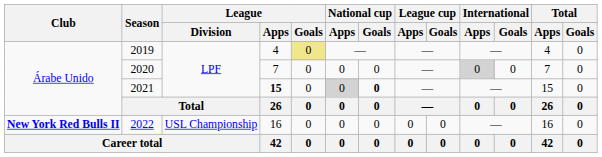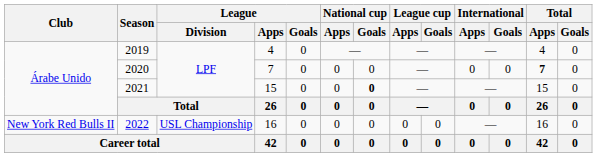(308, 50) khaki background -> (303, 50) no background
(477, 69) lightgrey background -> (472, 69) no background
(547, 69) normal -> (542, 69) bold
(276, 87) bold -> (271, 87) normal
(342, 87) lightgrey background -> (337, 87) no background
(63, 124) bold -> (61, 124) normal
